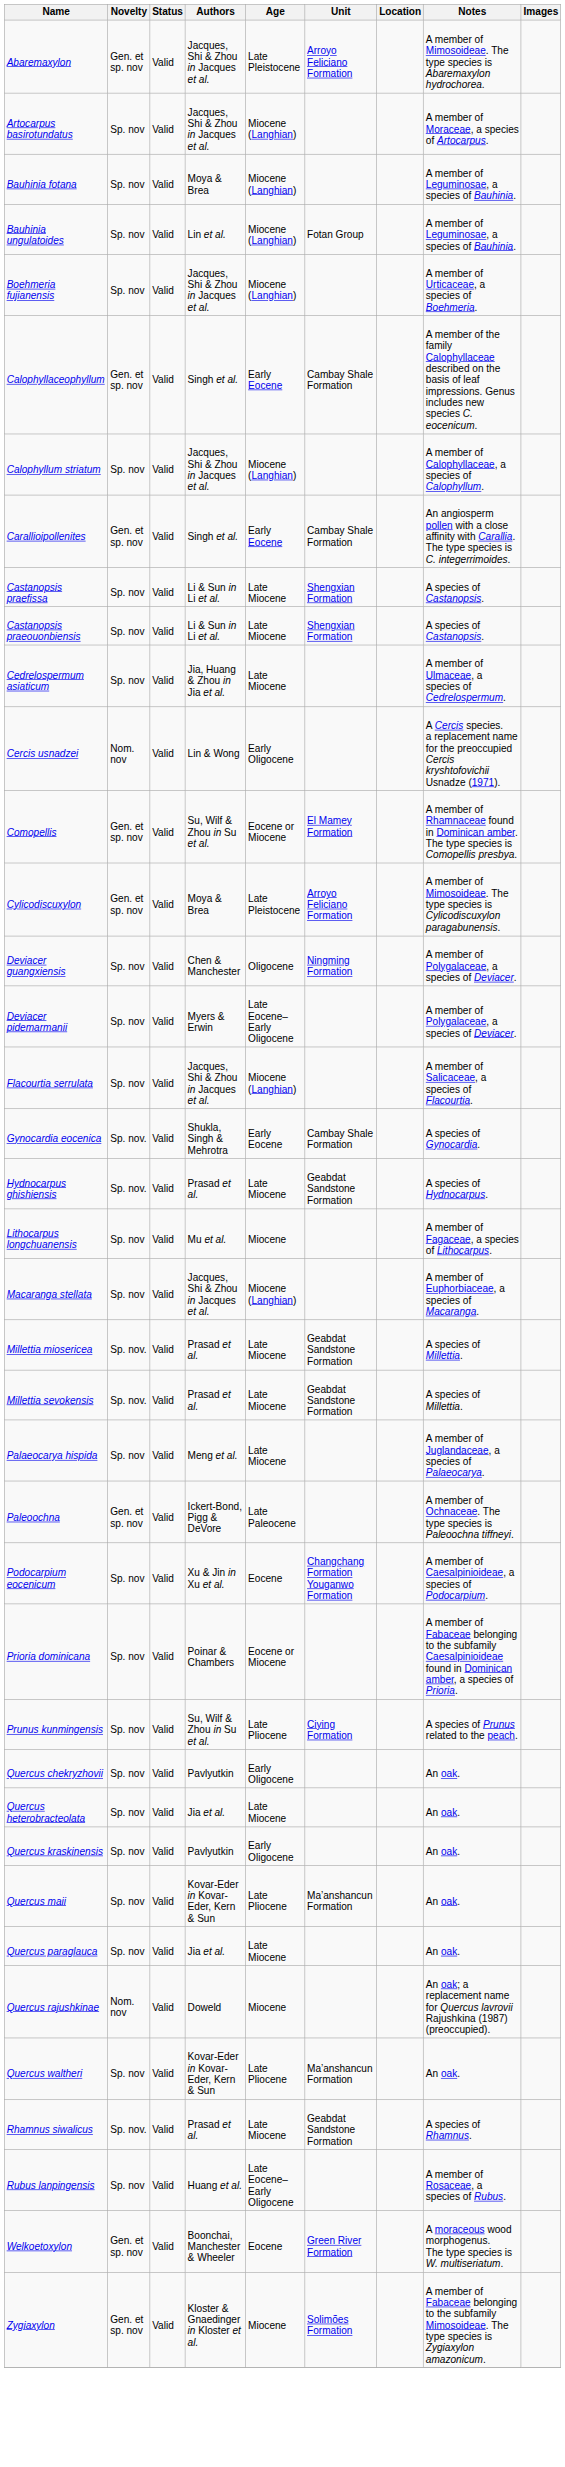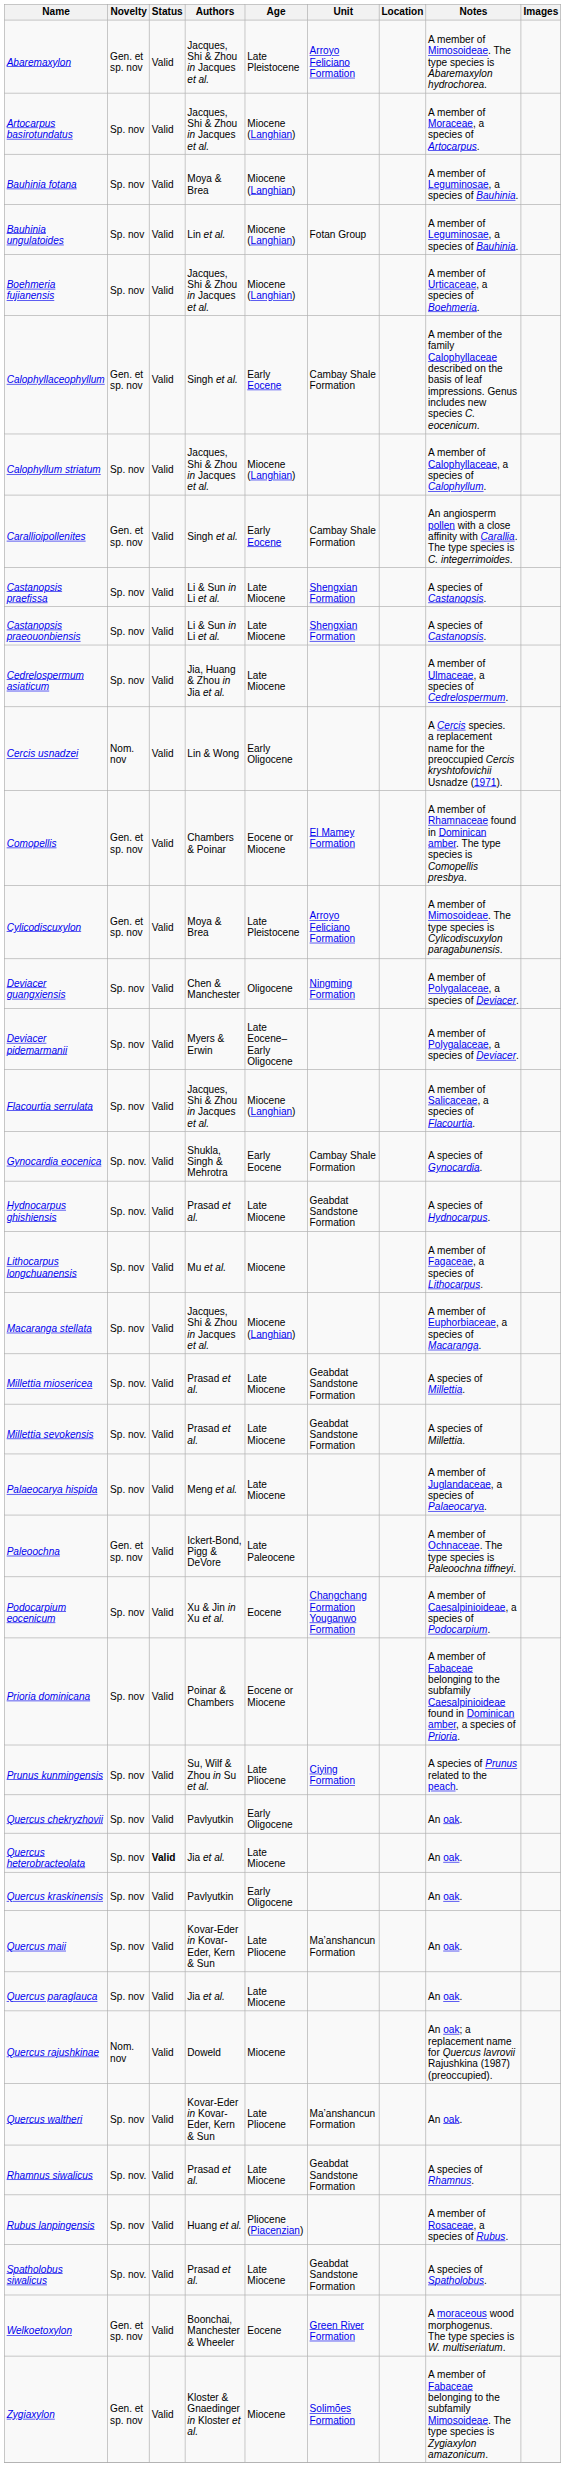(212, 832) Su, Wilf & Zhou in Su et al. -> (211, 844) Chambers & Poinar
(163, 1813) normal -> (164, 1858) bold
(271, 2185) Late Eocene–Early Oligocene -> (275, 2225) Pliocene (Piacenzian)
+ row: (35, 2275)
